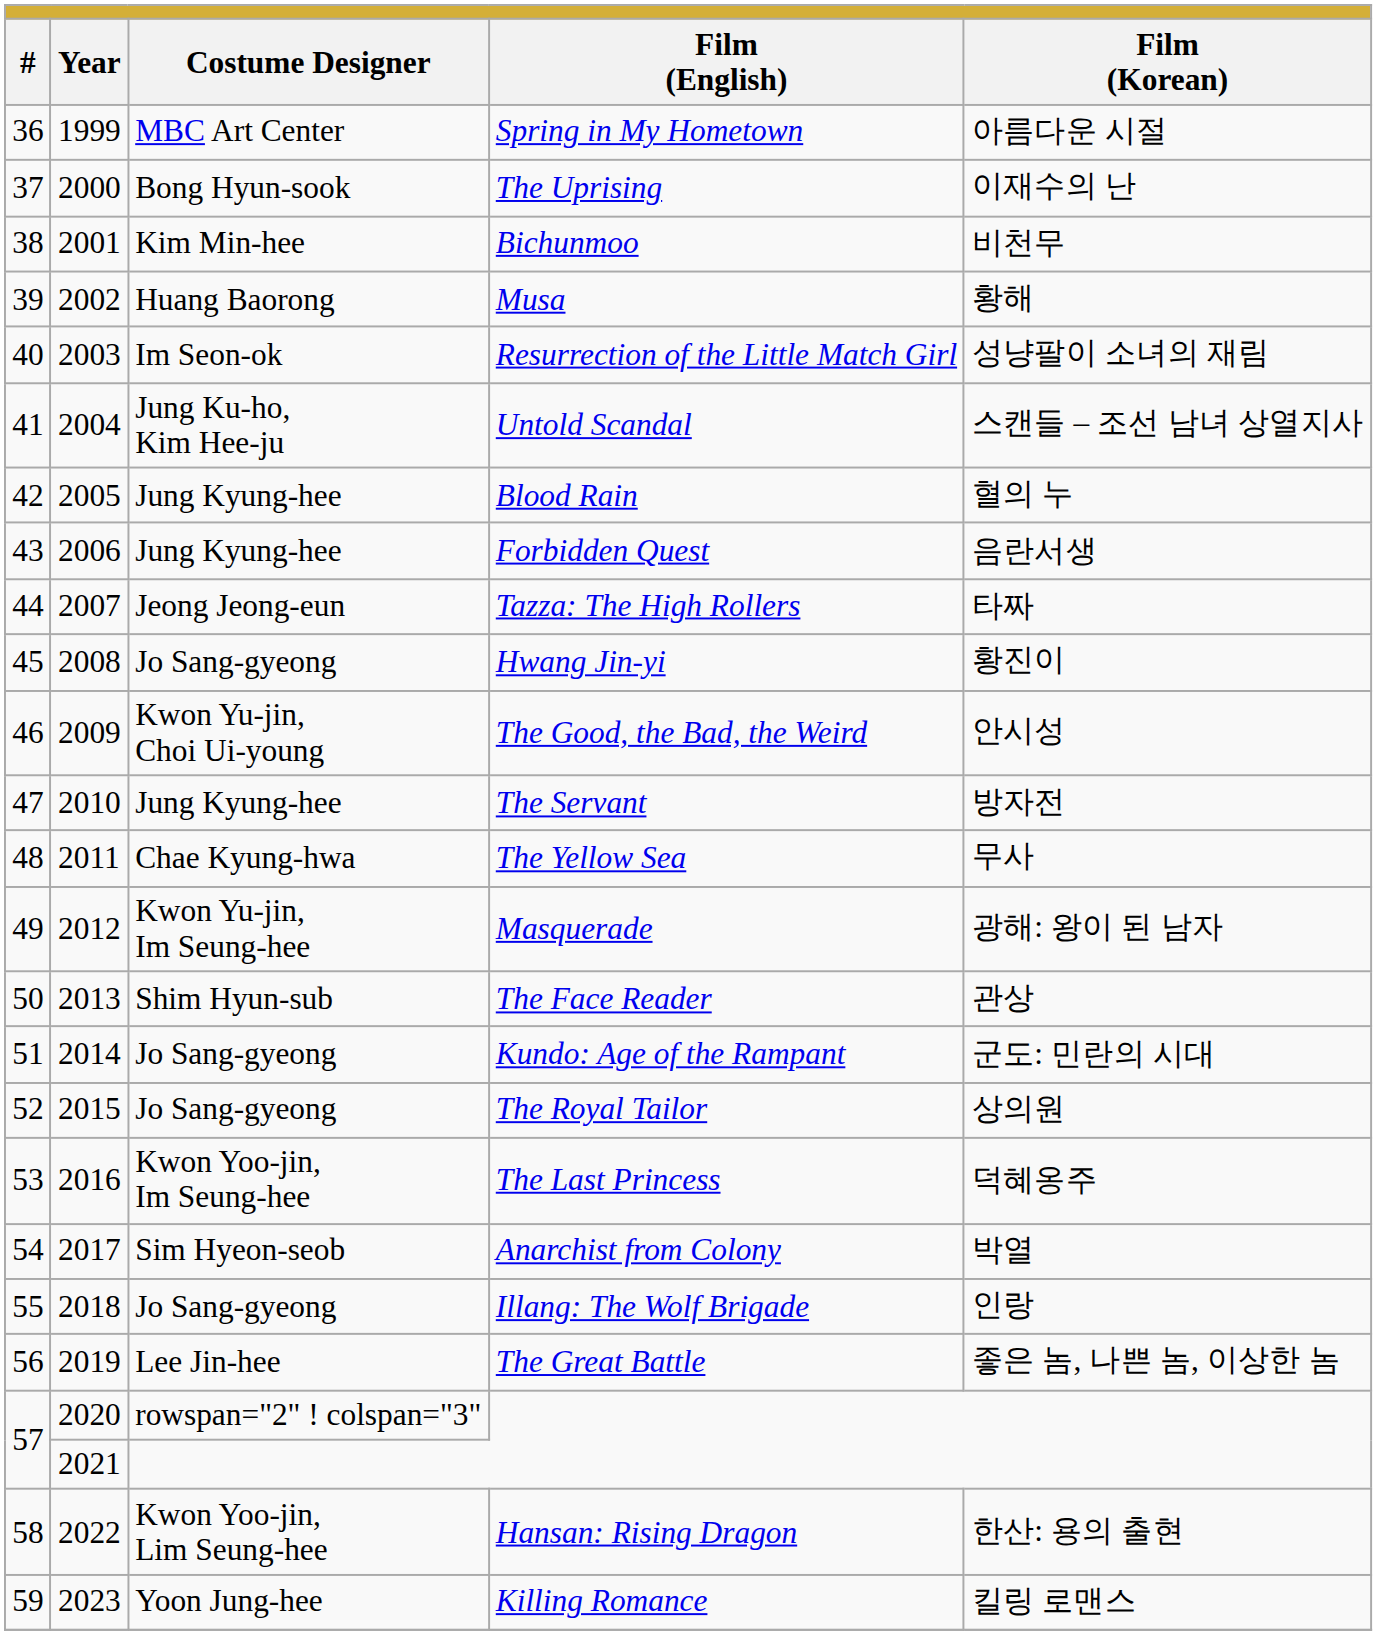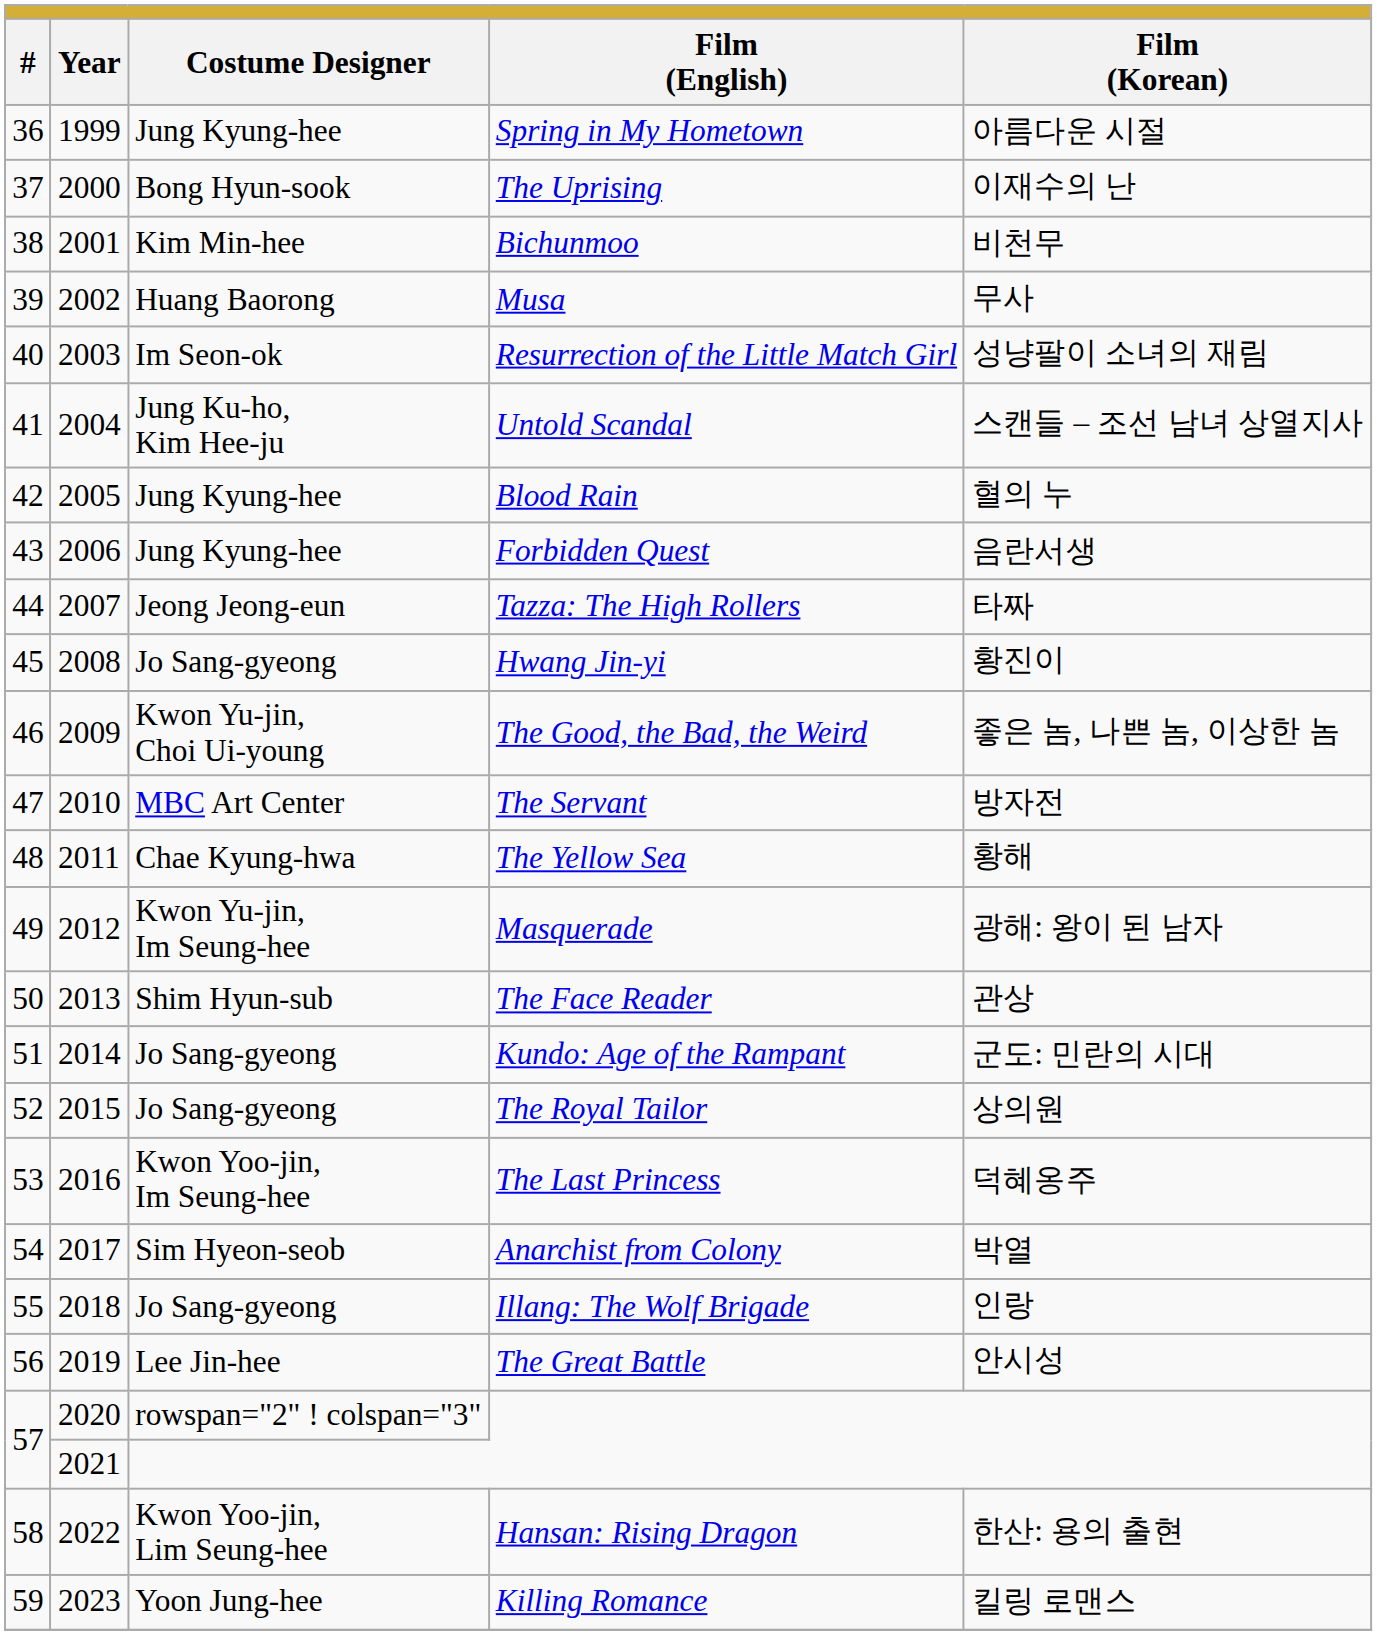(240, 131) MBC Art Center -> (238, 131) Jung Kyung-hee
(1003, 297) 황해 -> (1003, 297) 무사
(1019, 731) 안시성 -> (1156, 731) 좋은 놈, 나쁜 놈, 이상한 놈
(238, 802) Jung Kyung-hee -> (240, 802) MBC Art Center
(1003, 856) 무사 -> (1003, 856) 황해
(1156, 1360) 좋은 놈, 나쁜 놈, 이상한 놈 -> (1019, 1360) 안시성
